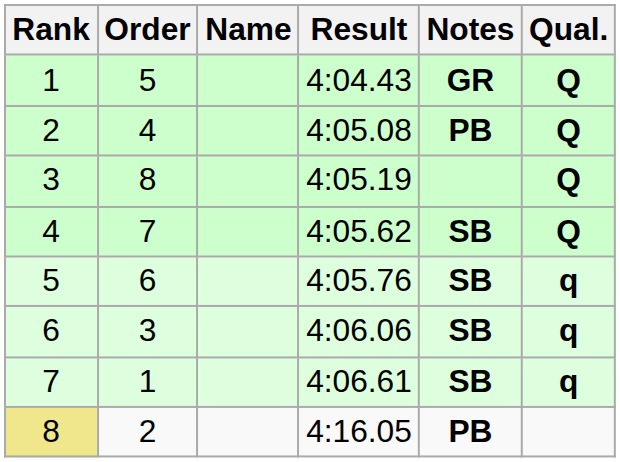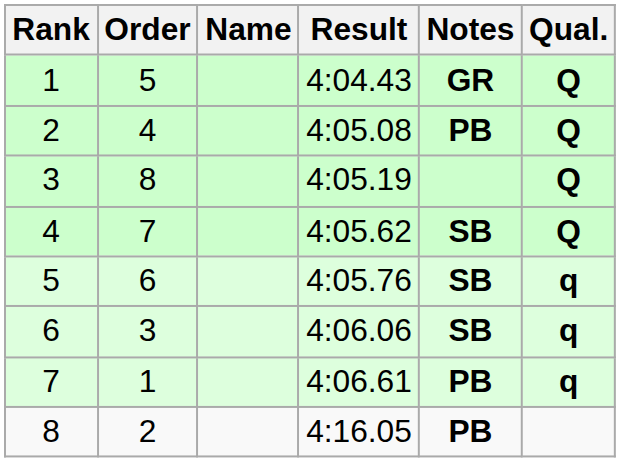(470, 381) SB -> (470, 381) PB
(51, 431) khaki background -> (51, 431) no background
